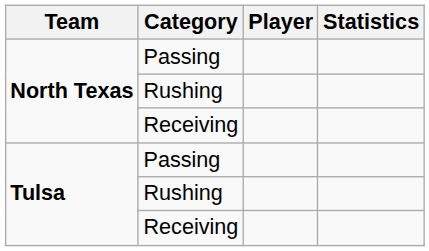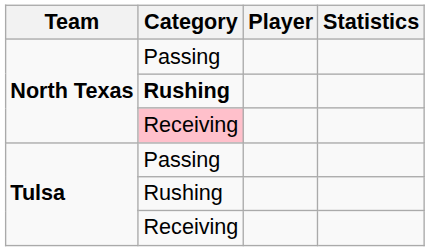(183, 90) normal -> (187, 90) bold
(191, 124) no background -> (191, 124) pink background
